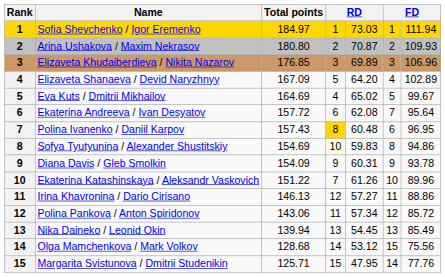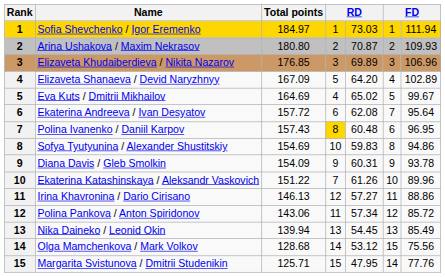(335, 146) lightyellow background -> (335, 146) no background
